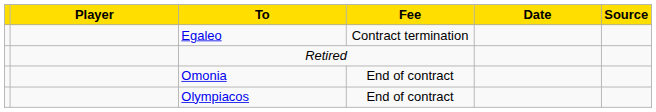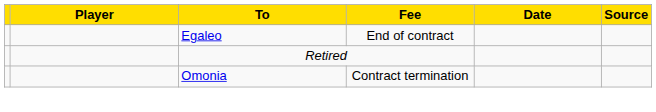(410, 35) Contract termination -> (410, 35) End of contract
(410, 76) End of contract -> (410, 76) Contract termination
- row: (215, 96)
